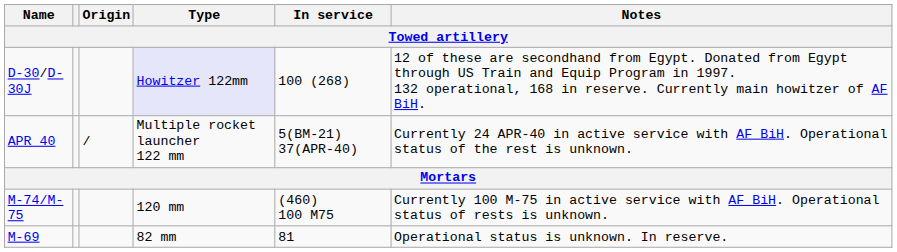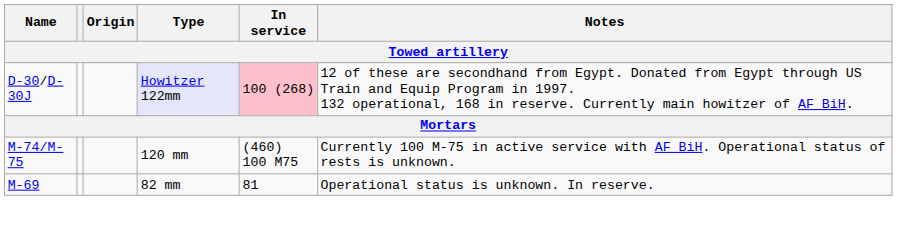(314, 81) no background -> (278, 89) pink background
- row: (32, 141)
